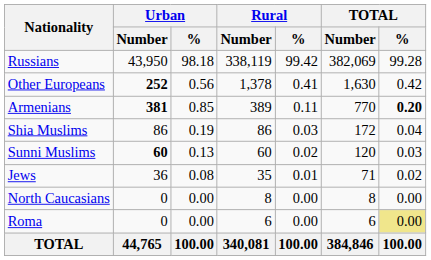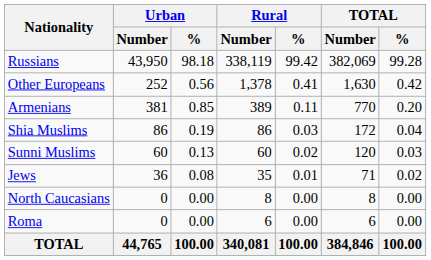(157, 84) bold -> (157, 84) normal
(157, 107) bold -> (157, 107) normal
(409, 107) bold -> (409, 107) normal
(160, 152) bold -> (160, 152) normal
(409, 221) khaki background -> (409, 221) no background
